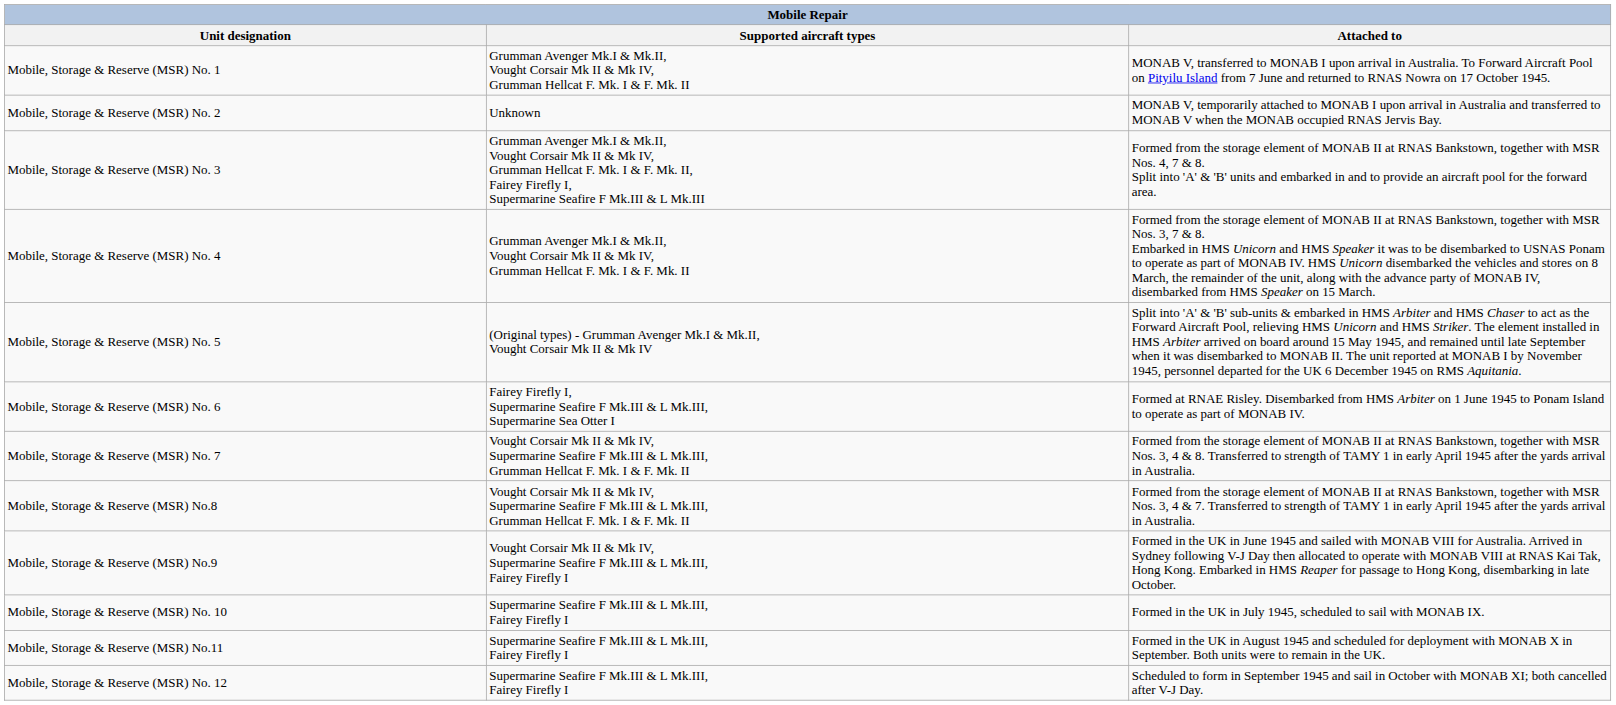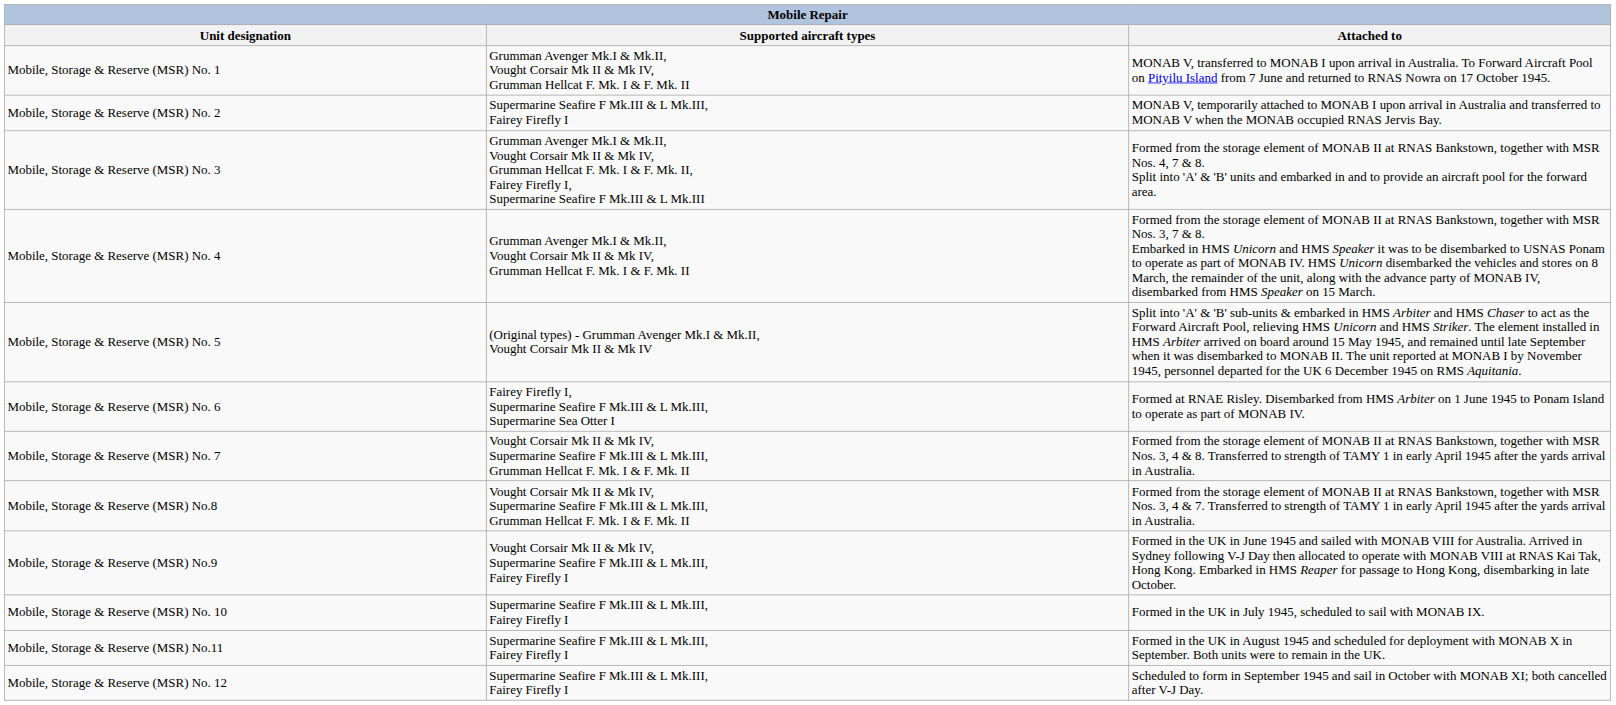(515, 112) Unknown -> (599, 112) Supermarine Seafire F Mk.III & L Mk.III, Fairey Firefly I
